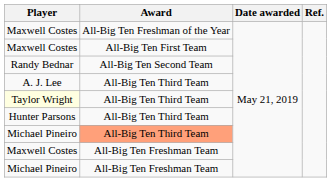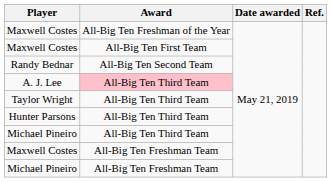(156, 82) no background -> (156, 82) pink background
(42, 99) lightyellow background -> (42, 99) no background
(156, 133) lightsalmon background -> (156, 133) no background
